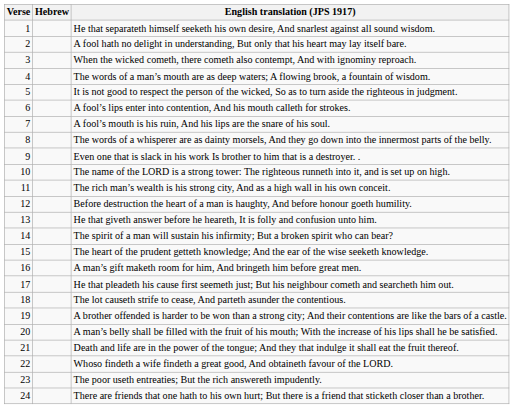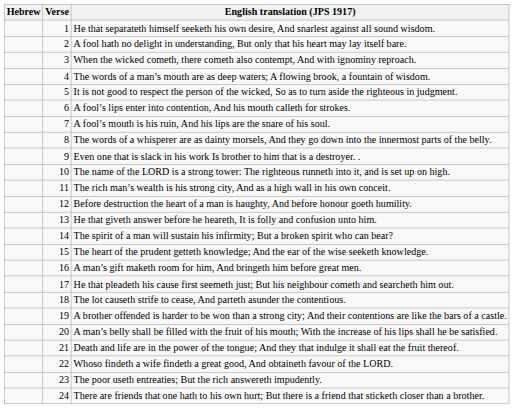columns swapped: (18, 12) <-> (52, 12)
